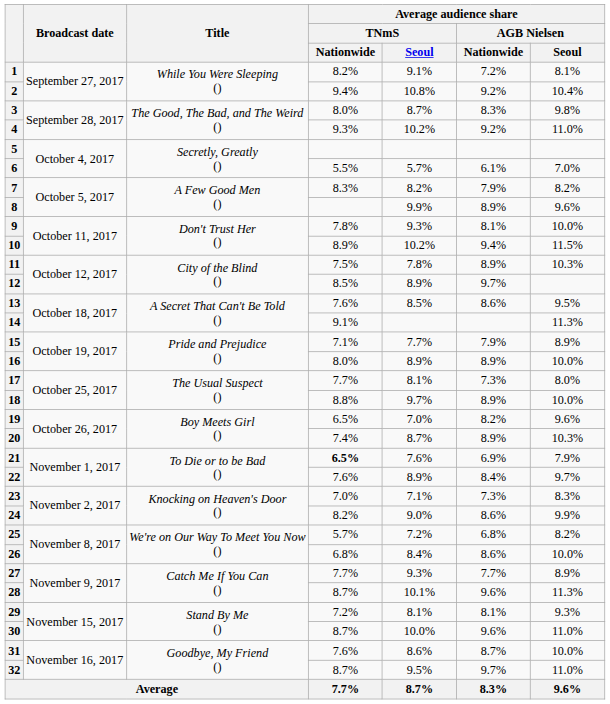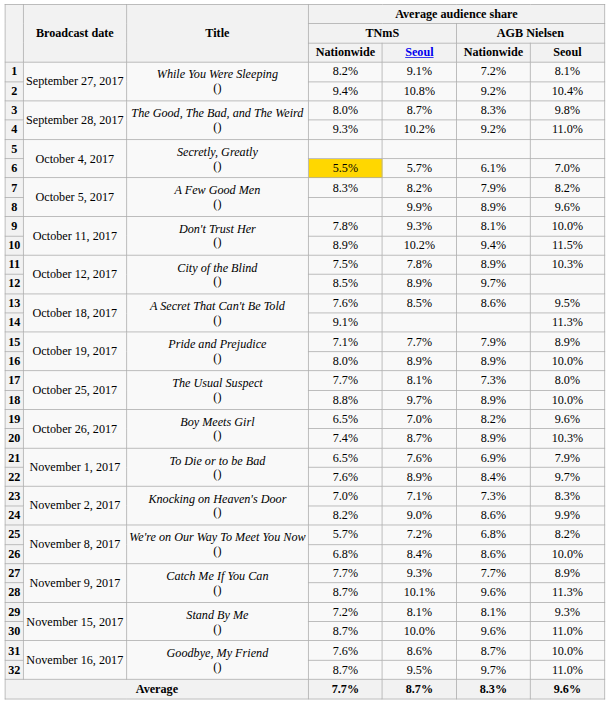(345, 168) no background -> (345, 168) gold background
(345, 457) bold -> (345, 457) normal
